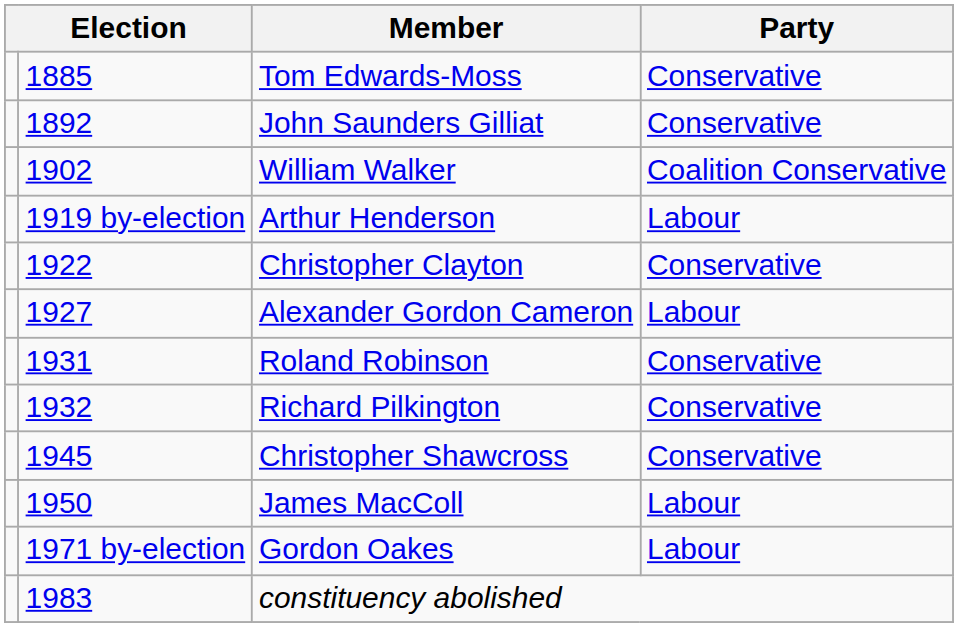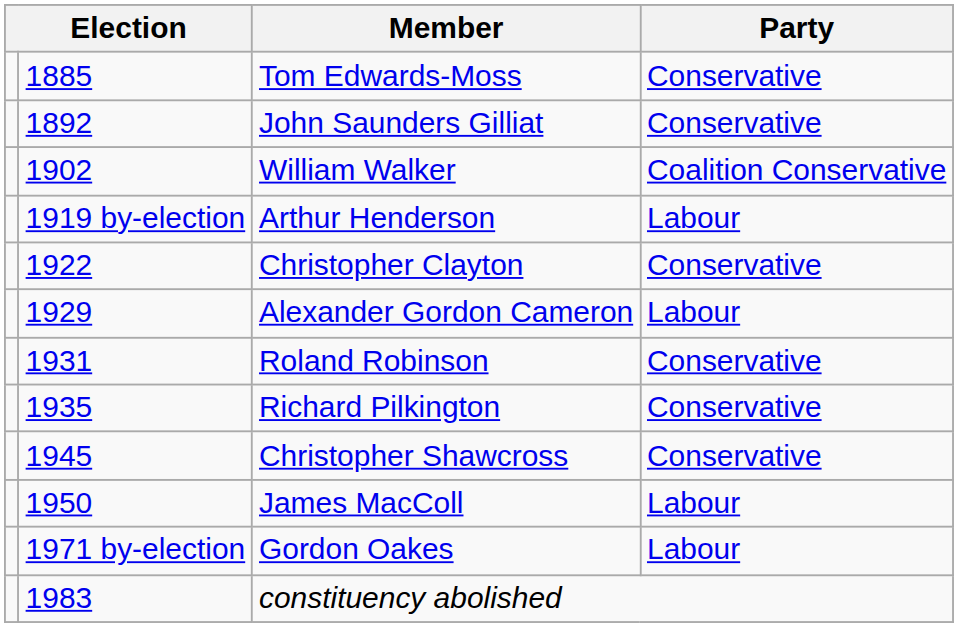(59, 312) 1927 -> (59, 312) 1929
(59, 407) 1932 -> (59, 407) 1935
